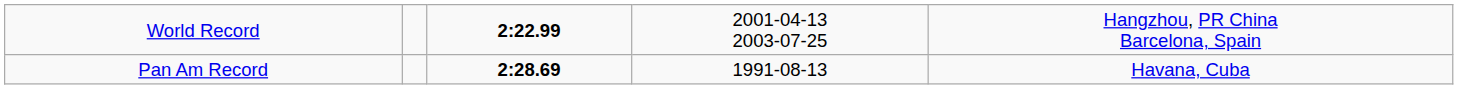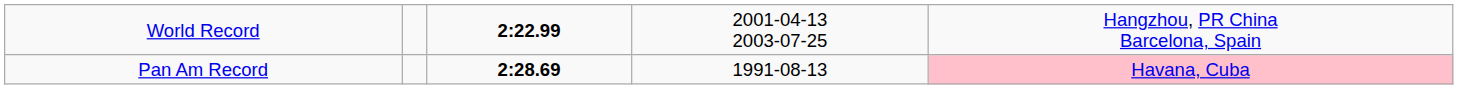(1191, 70) no background -> (1191, 70) pink background
